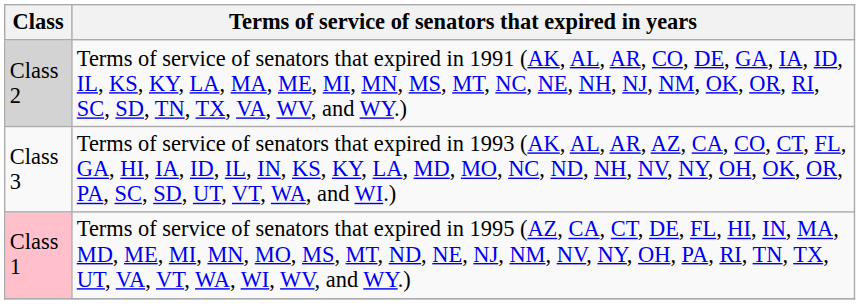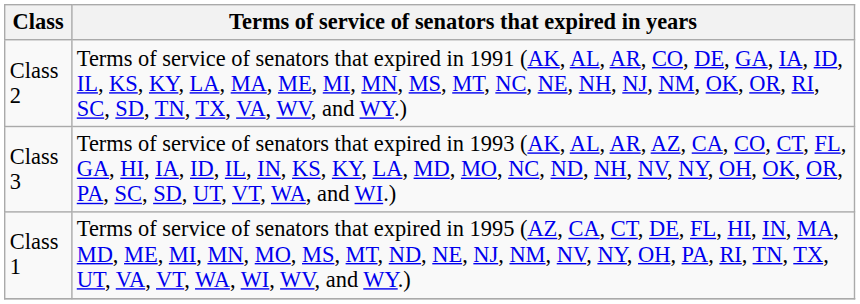(34, 82) lightgrey background -> (34, 82) no background
(34, 254) pink background -> (34, 254) no background
